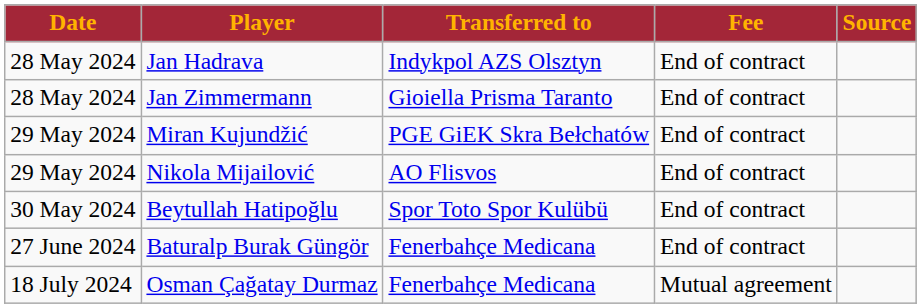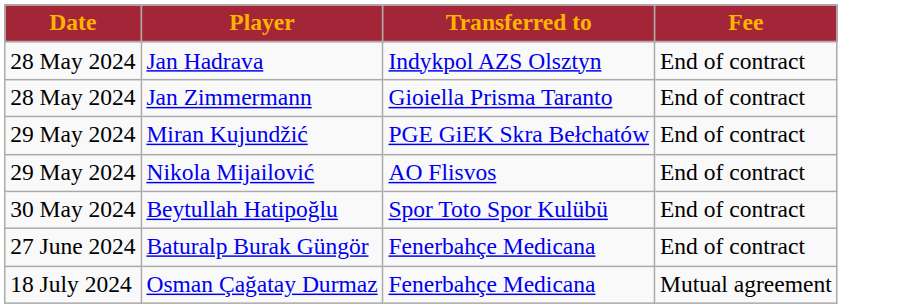- column: (877, 23)
